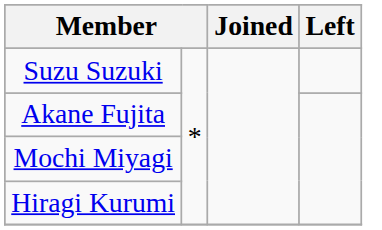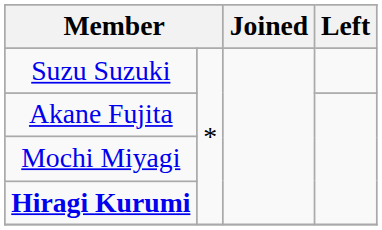(93, 202) normal -> (101, 202) bold
